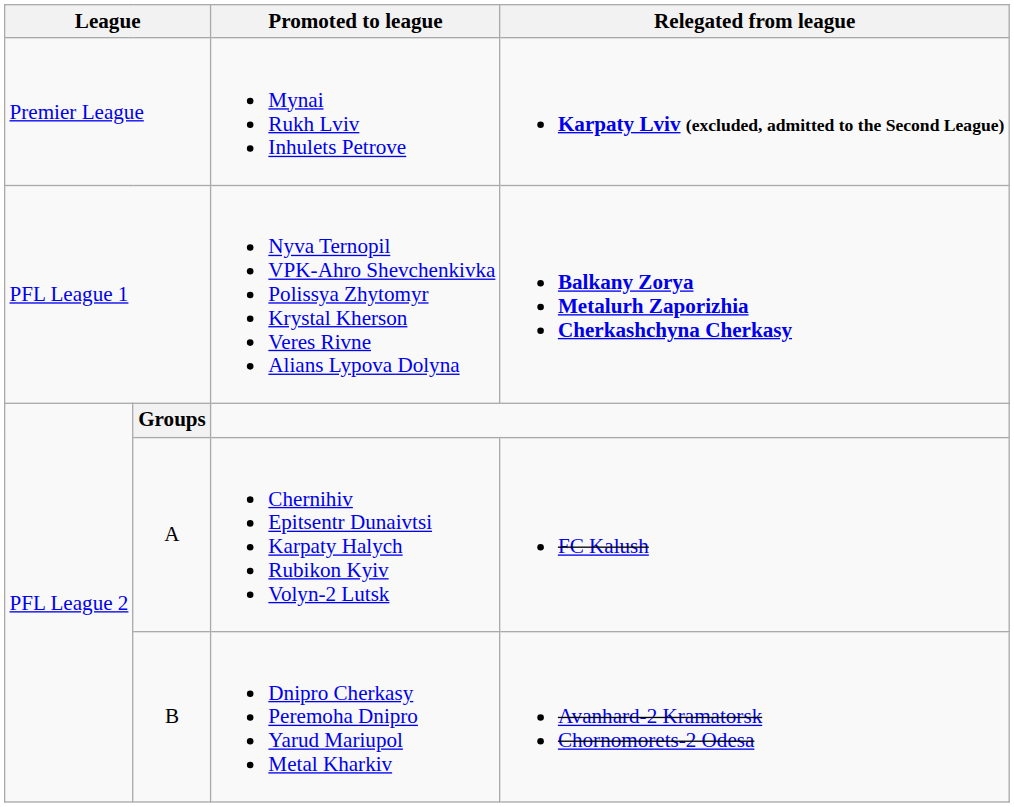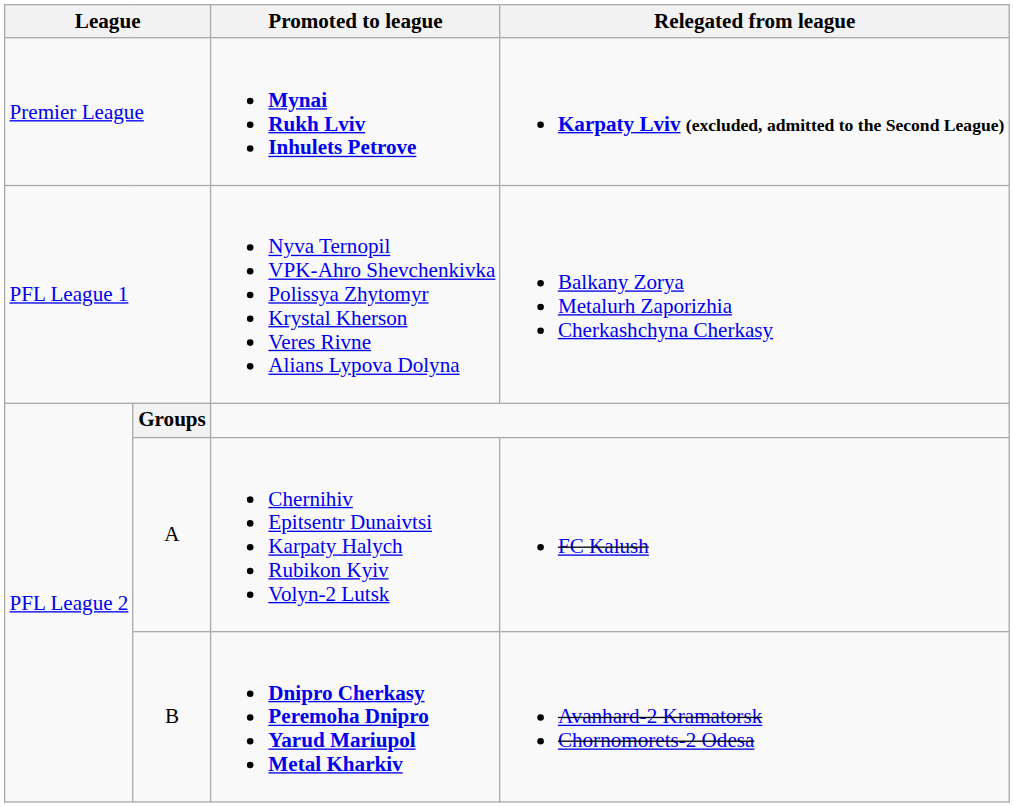(355, 124) normal -> (355, 124) bold
(755, 306) bold -> (755, 306) normal
(355, 729) normal -> (355, 729) bold
